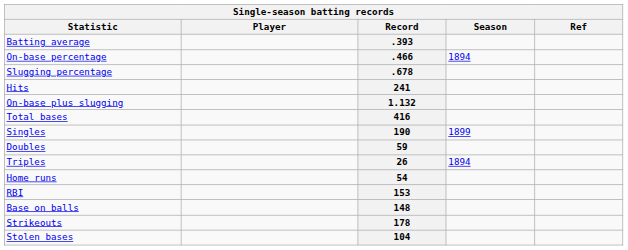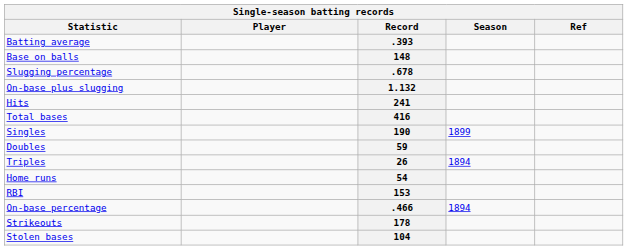rows swapped: (402, 57) <-> (402, 207)
rows swapped: (402, 102) <-> (402, 87)
